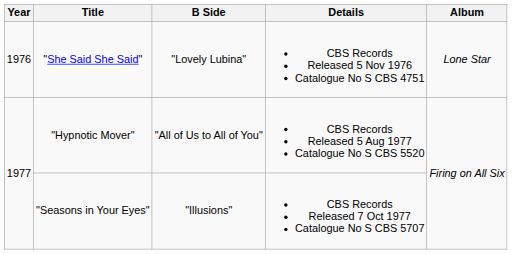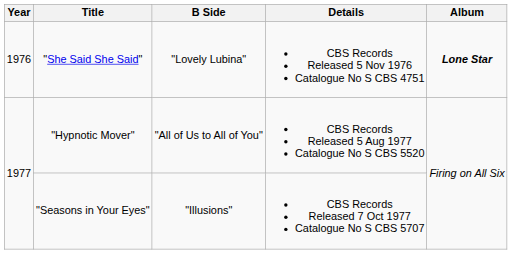(467, 59) normal -> (467, 59) bold
